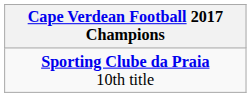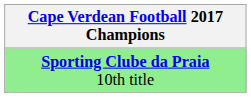(125, 70) no background -> (125, 70) lightgreen background
